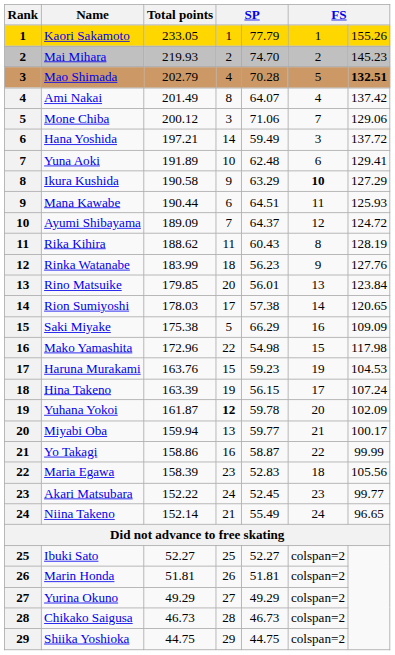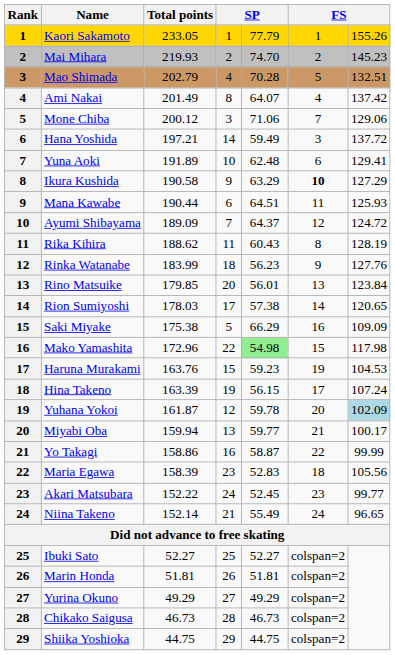(369, 77) bold -> (369, 77) normal
(265, 347) no background -> (265, 347) lightgreen background
(229, 410) bold -> (229, 410) normal
(369, 410) no background -> (369, 410) lightblue background
